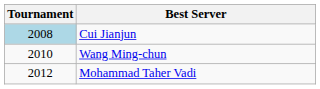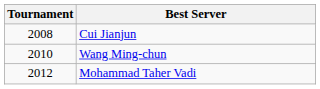(40, 34) lightblue background -> (40, 34) no background
